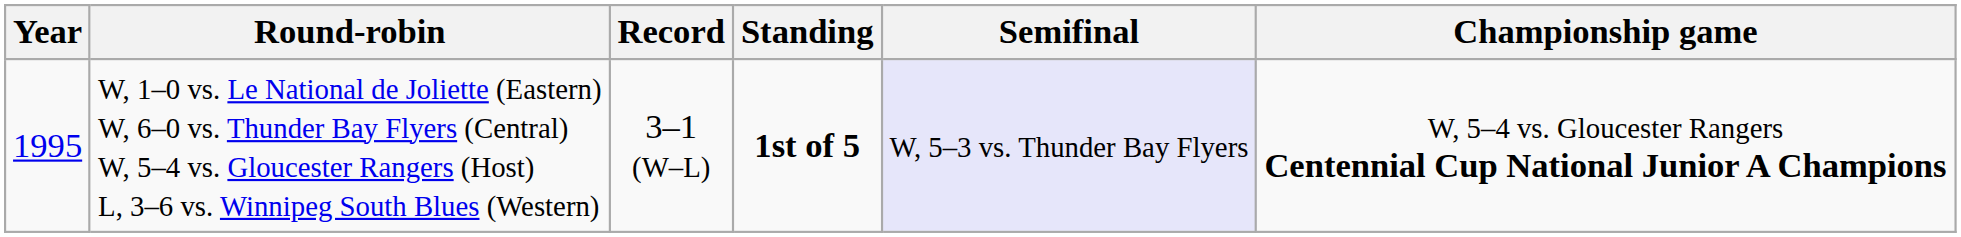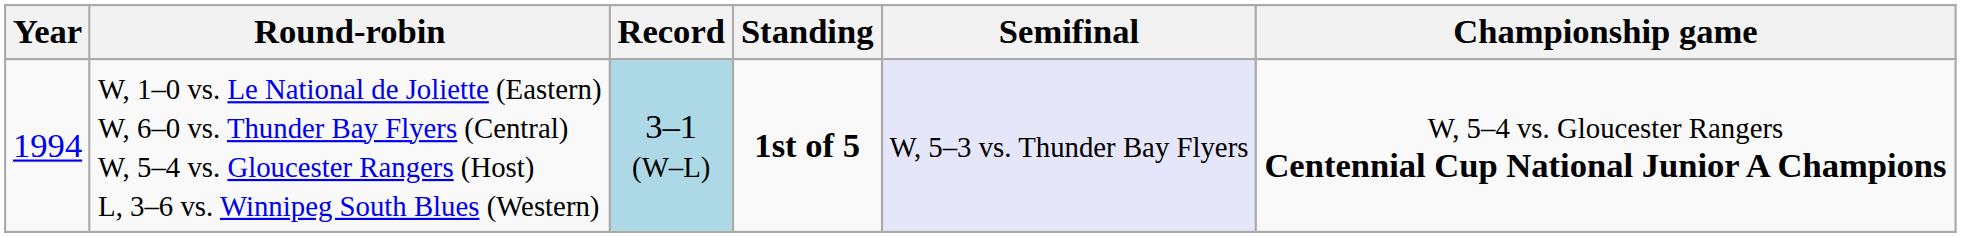(48, 145) 1995 -> (48, 145) 1994
(671, 145) no background -> (671, 145) lightblue background
